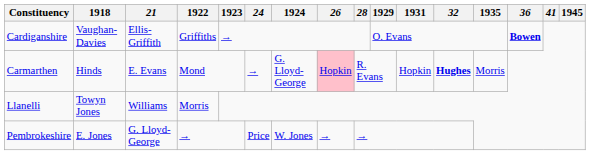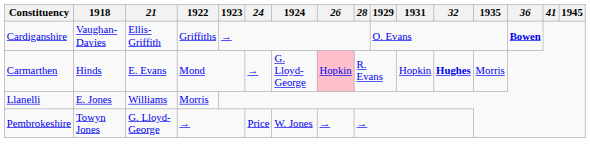(91, 106) Towyn Jones -> (94, 100) E. Jones
(94, 135) E. Jones -> (91, 123) Towyn Jones
